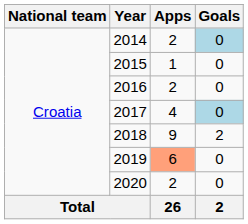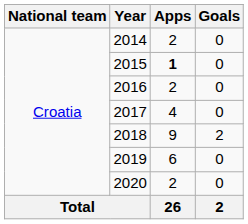(219, 40) lightblue background -> (219, 40) no background
(173, 64) normal -> (173, 64) bold
(219, 111) lightblue background -> (219, 111) no background
(173, 159) lightsalmon background -> (173, 159) no background
